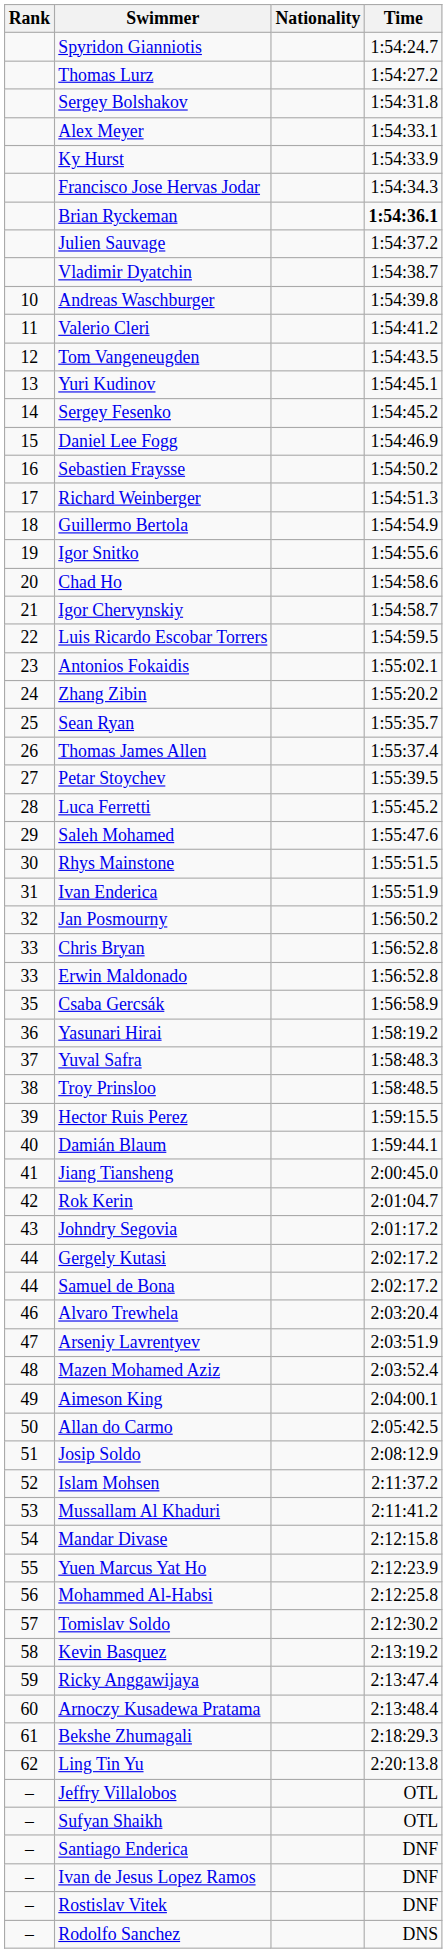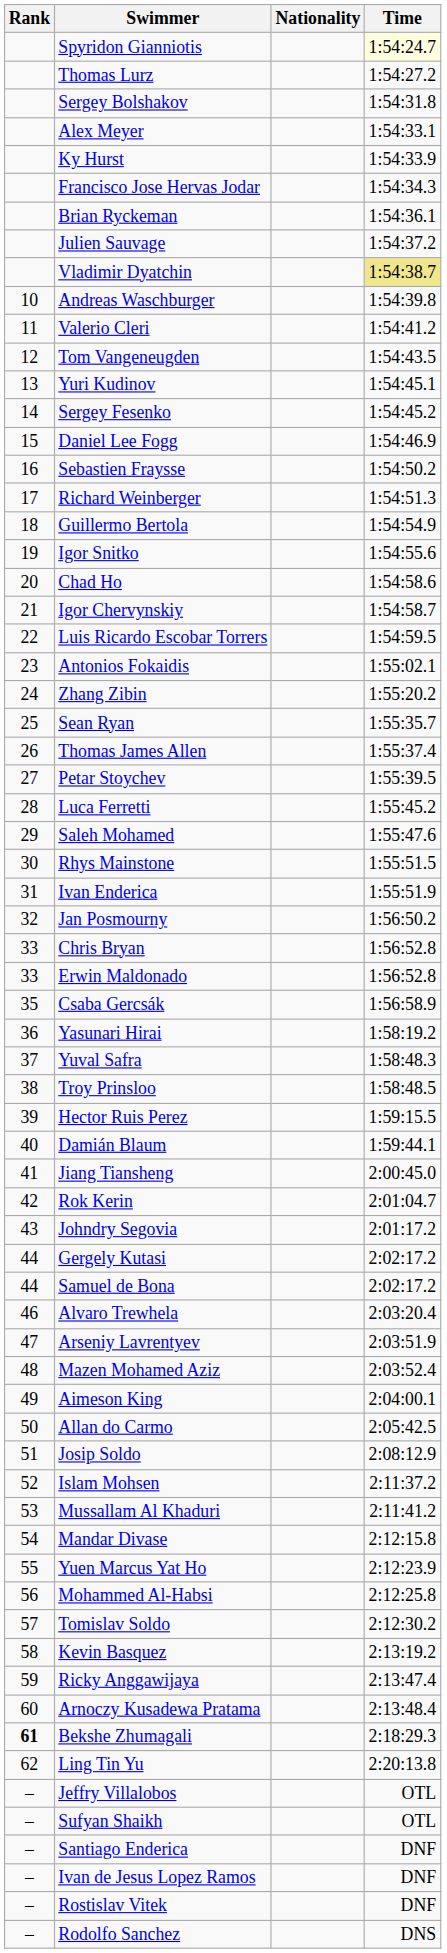(404, 46) no background -> (402, 46) lightyellow background
(403, 215) bold -> (402, 215) normal
(404, 272) no background -> (402, 272) khaki background
(29, 1736) normal -> (29, 1736) bold
